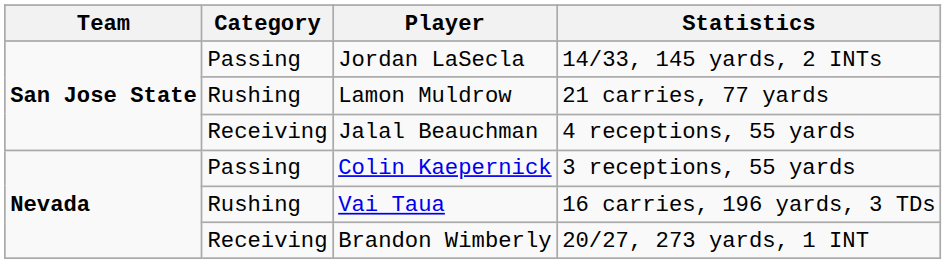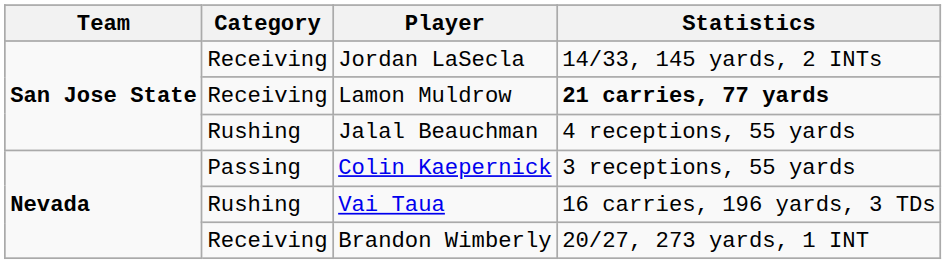(254, 59) Passing -> (268, 59) Receiving
(254, 96) Rushing -> (268, 96) Receiving
(696, 96) normal -> (696, 96) bold
(268, 132) Receiving -> (254, 132) Rushing
